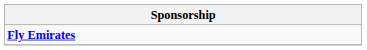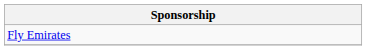(41, 35) bold -> (39, 35) normal
